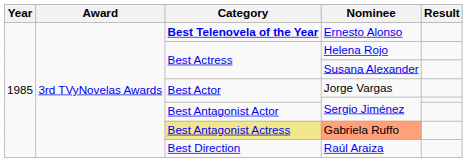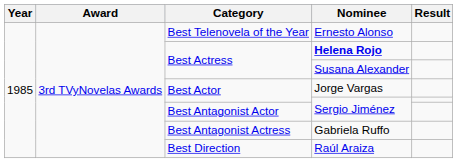(243, 32) bold -> (238, 32) normal
(356, 50) normal -> (348, 50) bold
(229, 130) khaki background -> (229, 130) no background
(361, 130) lightsalmon background -> (352, 130) no background
